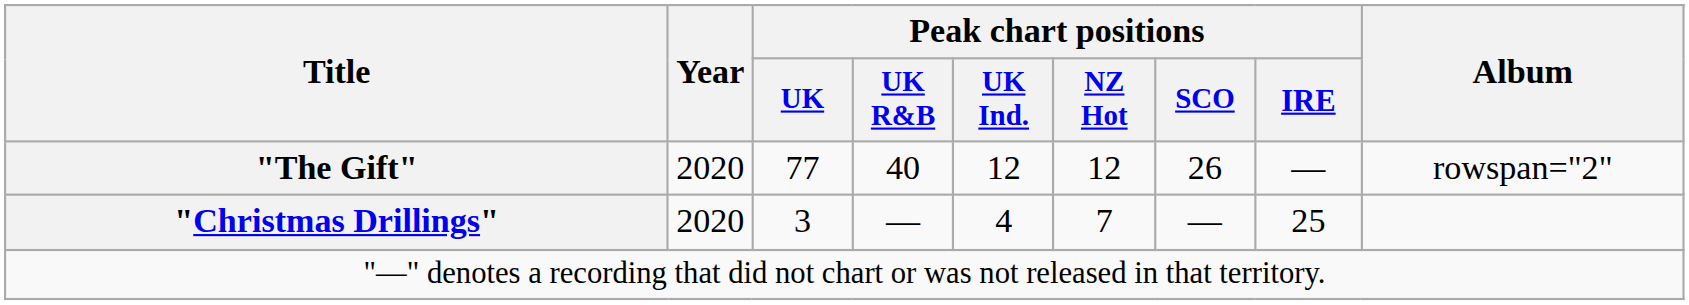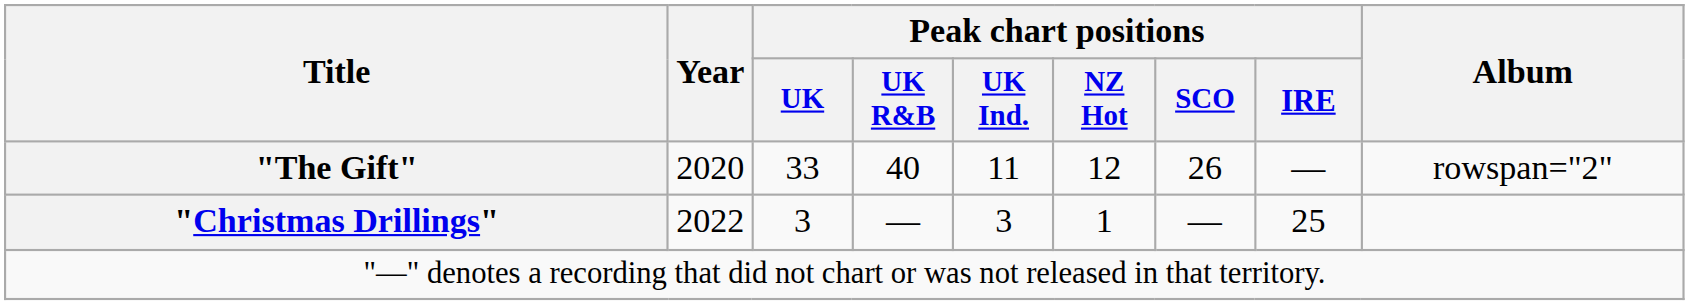(802, 167) 77 -> (802, 167) 33
(1004, 167) 12 -> (1004, 167) 11
(710, 221) 2020 -> (710, 221) 2022
(1004, 221) 4 -> (1004, 221) 3
(1104, 221) 7 -> (1104, 221) 1
